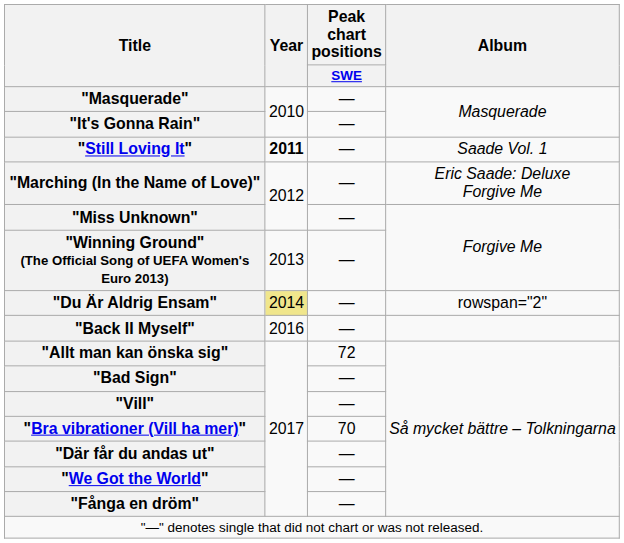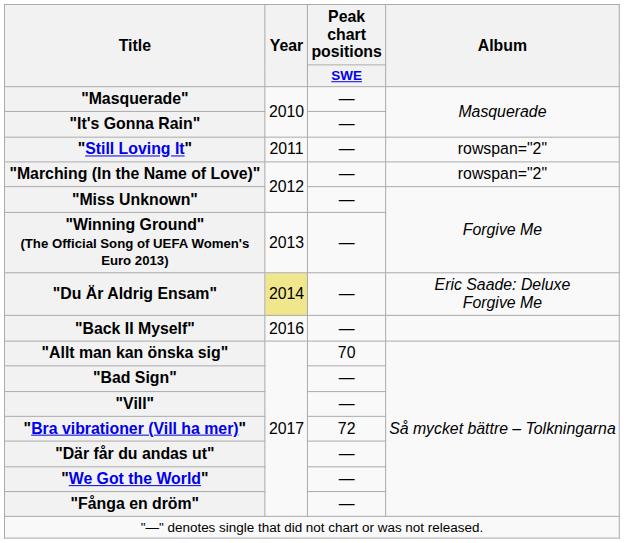(287, 149) bold -> (287, 149) normal
(502, 149) Saade Vol. 1 -> (502, 149) rowspan="2"
(502, 183) Eric Saade: Deluxe Forgive Me -> (502, 174) rowspan="2"
(502, 303) rowspan="2" -> (502, 294) Eric Saade: Deluxe Forgive Me
(347, 353) 72 -> (347, 353) 70
(347, 428) 70 -> (347, 428) 72
